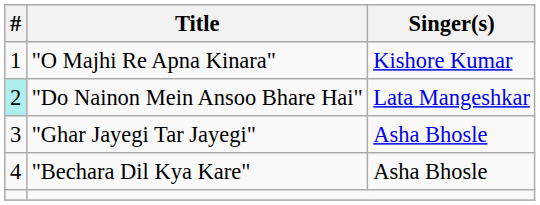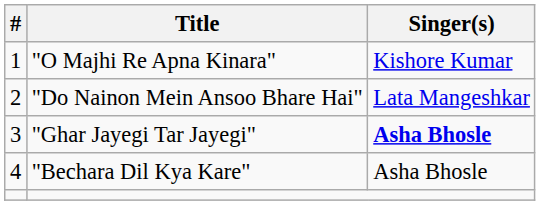(16, 97) paleturquoise background -> (16, 97) no background
(430, 134) normal -> (432, 134) bold
